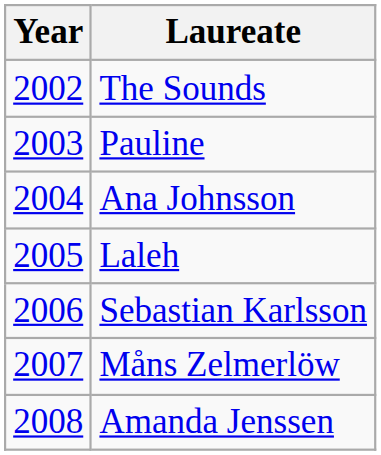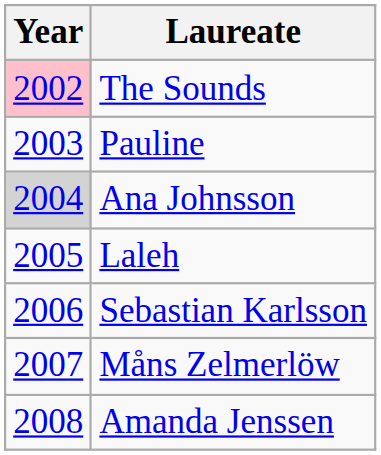(48, 87) no background -> (48, 87) pink background
(48, 198) no background -> (48, 198) lightgrey background
